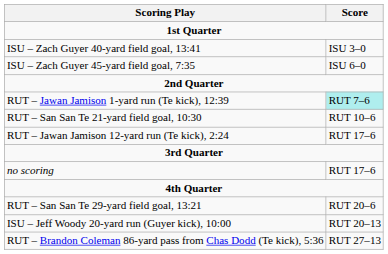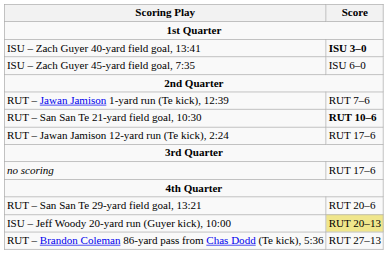(347, 48) normal -> (348, 48) bold
(349, 100) paleturquoise background -> (349, 100) no background
(352, 118) normal -> (353, 118) bold
(355, 223) no background -> (355, 223) khaki background
